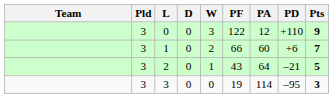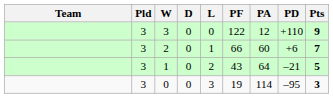columns swapped: (211, 13) <-> (166, 13)
